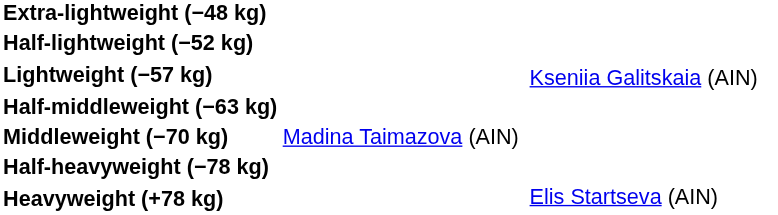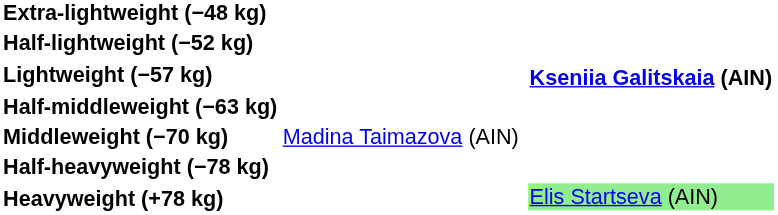(644, 77) normal -> (651, 77) bold
(624, 196) no background -> (624, 196) lightgreen background
